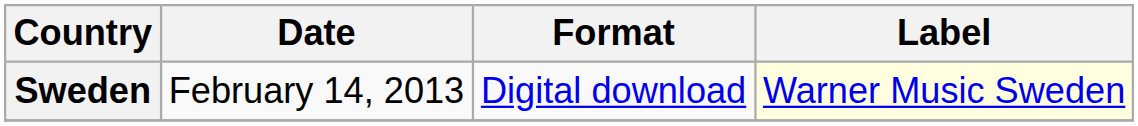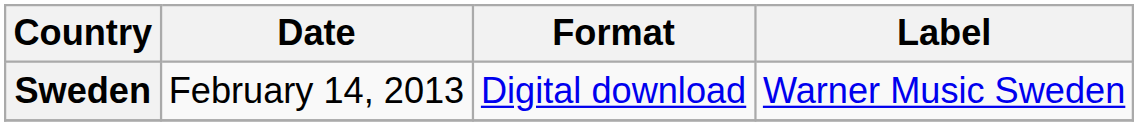(944, 90) lightyellow background -> (944, 90) no background
